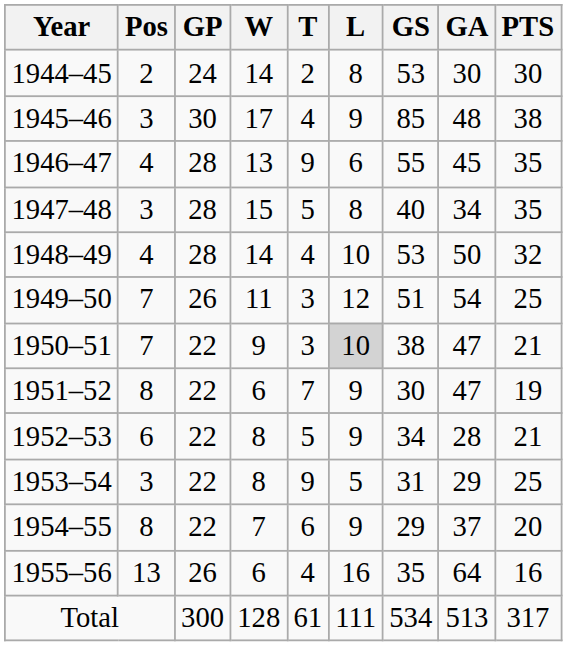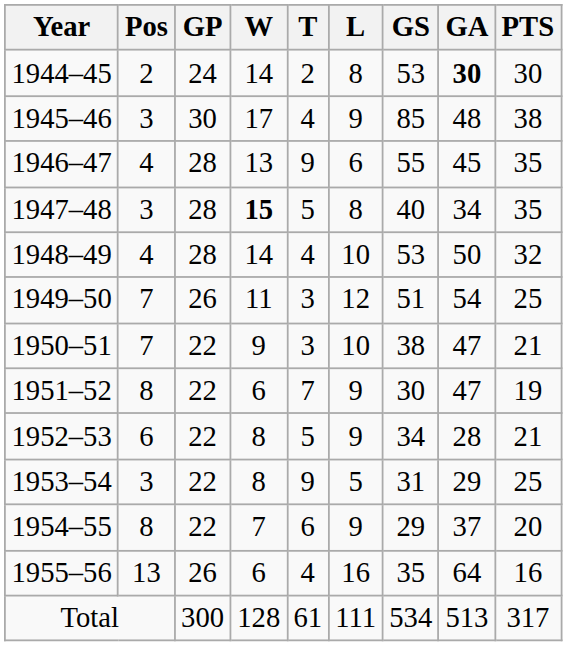(467, 72) normal -> (467, 72) bold
(259, 208) normal -> (259, 208) bold
(356, 345) lightgrey background -> (356, 345) no background
